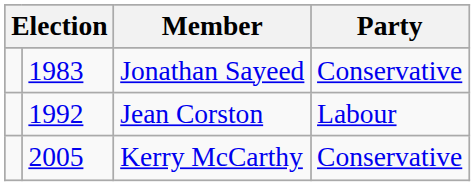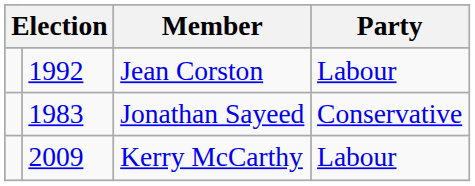rows swapped: (212, 69) <-> (192, 113)
(56, 157) 2005 -> (56, 157) 2009
(390, 157) Conservative -> (357, 157) Labour
